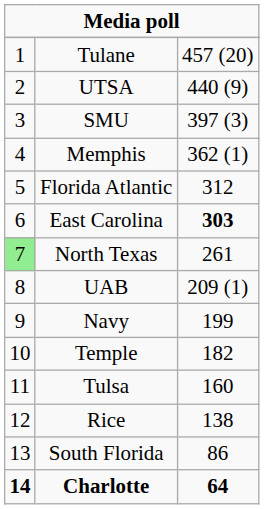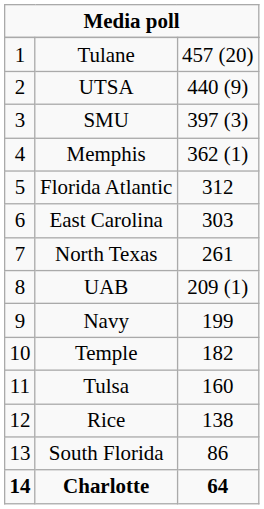(218, 220) bold -> (218, 220) normal
(20, 253) lightgreen background -> (20, 253) no background
